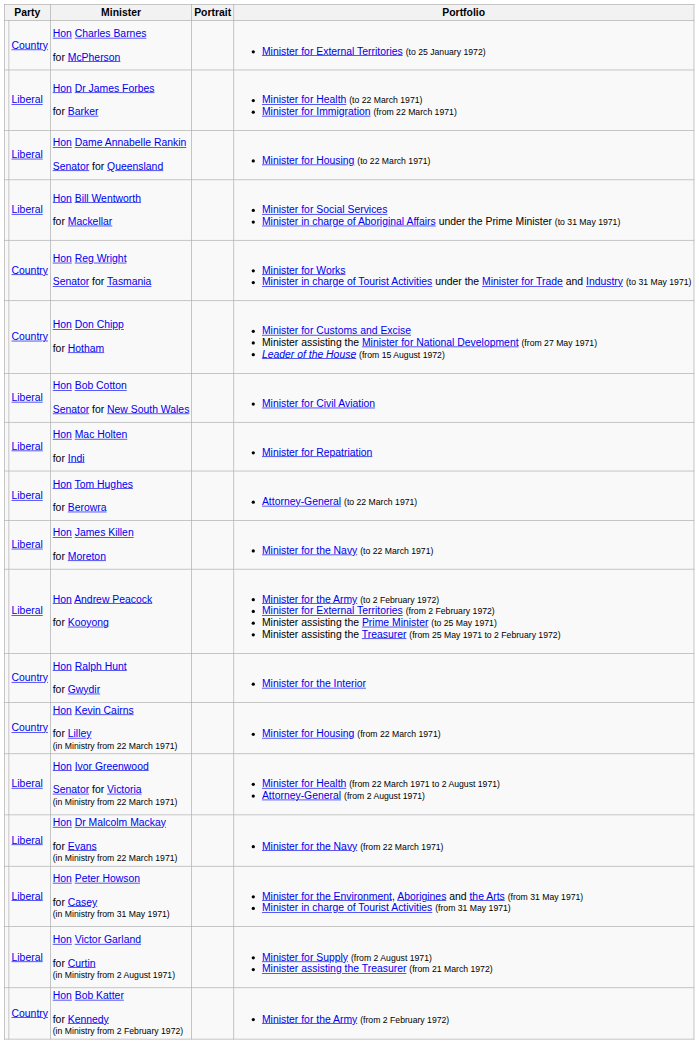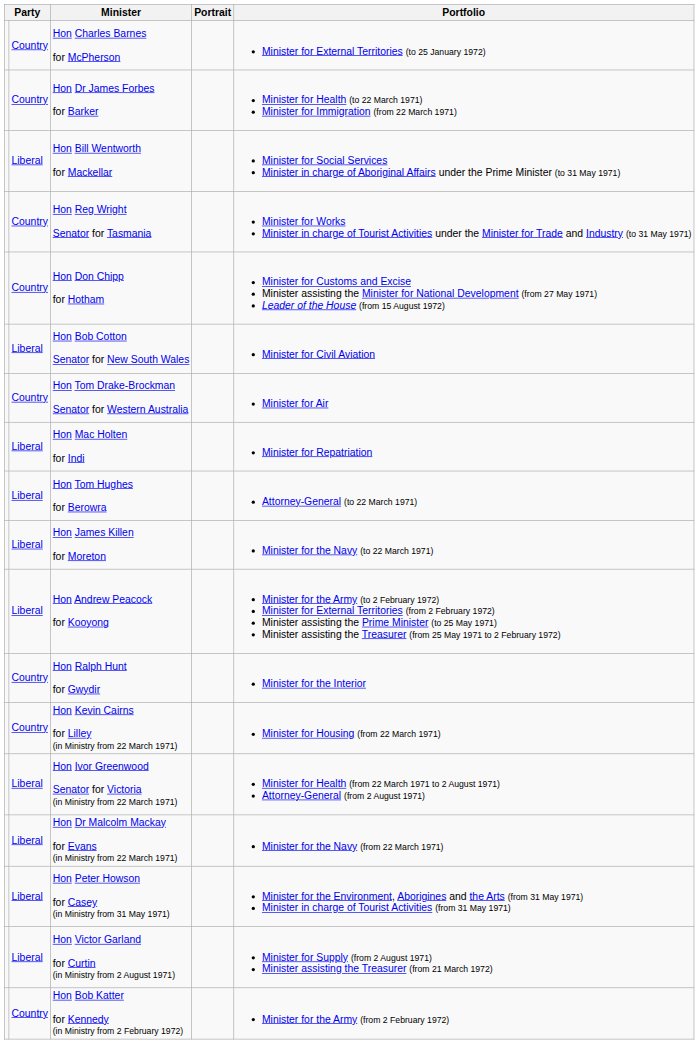(27, 100) Liberal -> (30, 100) Country
- row: (120, 155)
+ row: (121, 397)
